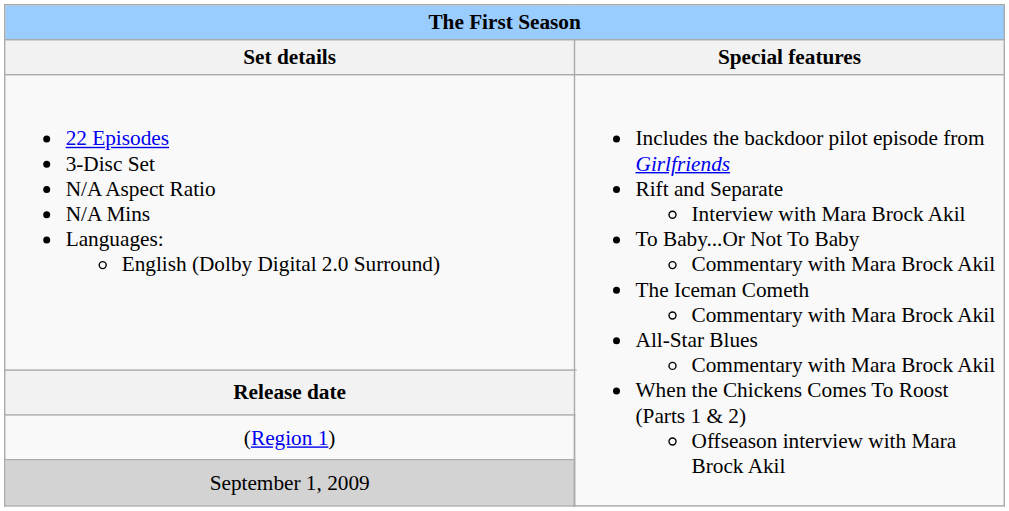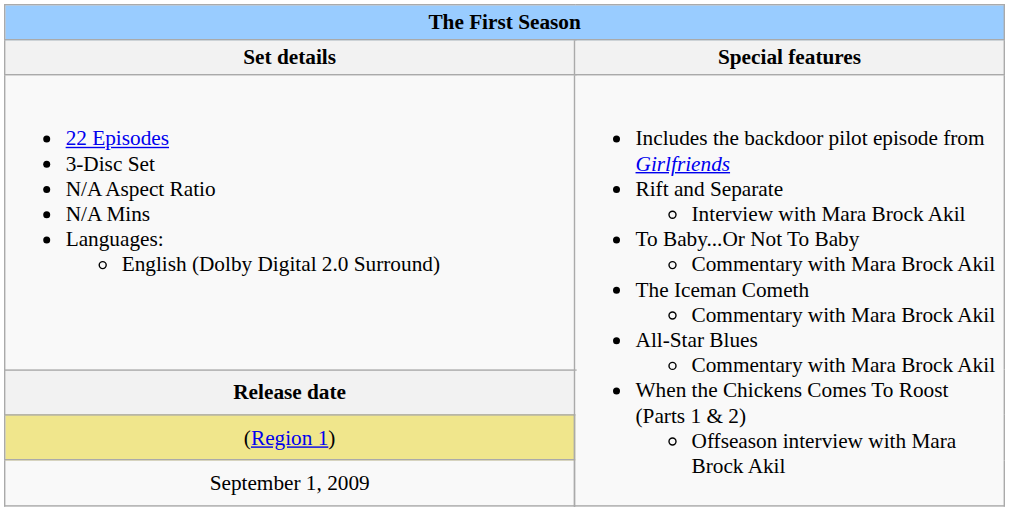(290, 437) no background -> (290, 437) khaki background
(290, 482) lightgrey background -> (290, 482) no background
